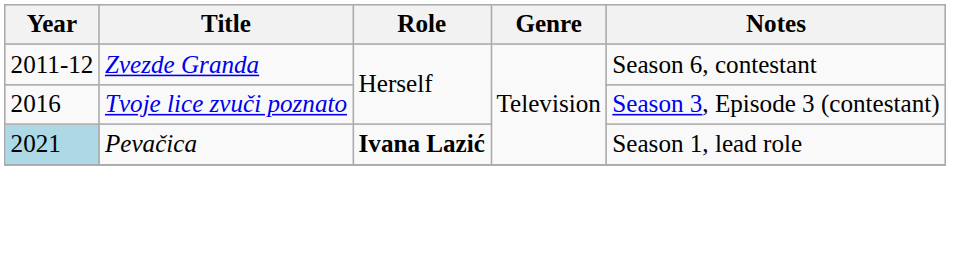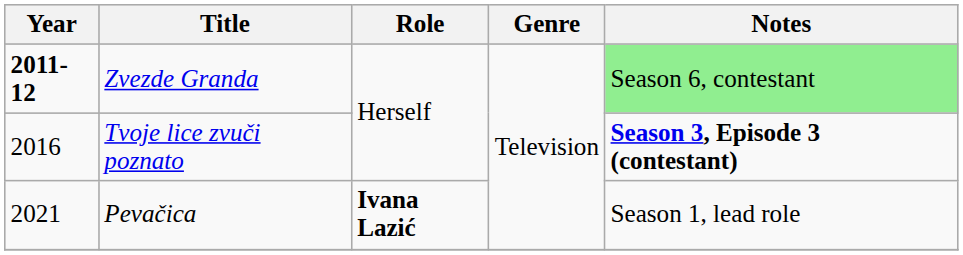(52, 64) normal -> (39, 78) bold
(715, 64) no background -> (713, 78) lightgreen background
(776, 104) normal -> (715, 146) bold
(36, 143) lightblue background -> (36, 214) no background
